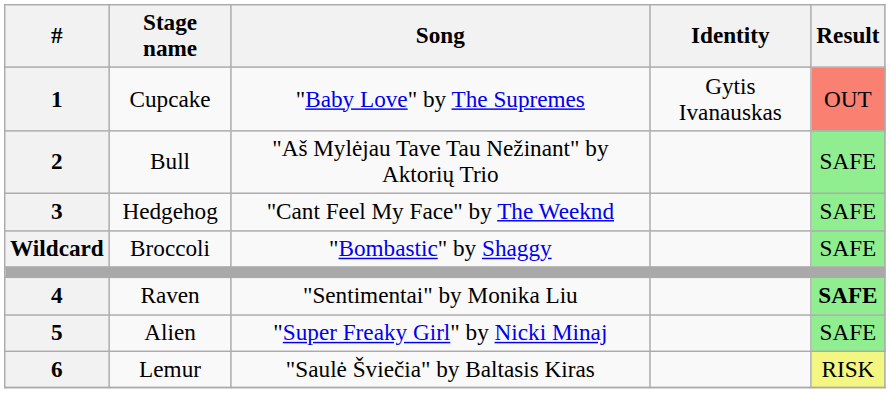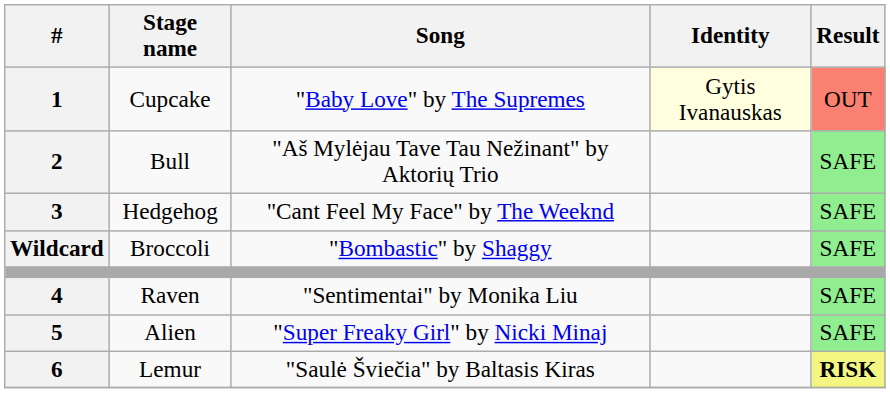(730, 98) no background -> (730, 98) lightyellow background
(848, 295) bold -> (848, 295) normal
(848, 369) normal -> (848, 369) bold
